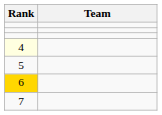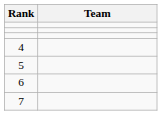(21, 47) lightyellow background -> (21, 47) no background
(21, 83) gold background -> (21, 83) no background
